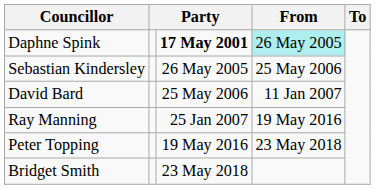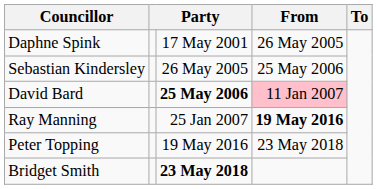(204, 42) bold -> (205, 42) normal
(299, 42) paleturquoise background -> (300, 42) no background
(205, 94) normal -> (204, 94) bold
(303, 94) no background -> (305, 94) pink background
(299, 119) normal -> (299, 119) bold
(205, 171) normal -> (204, 171) bold
